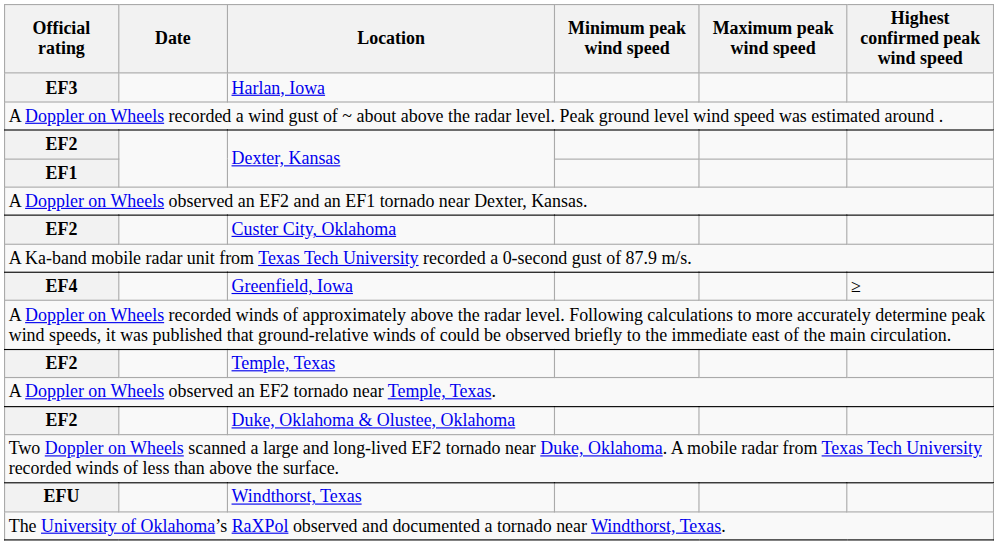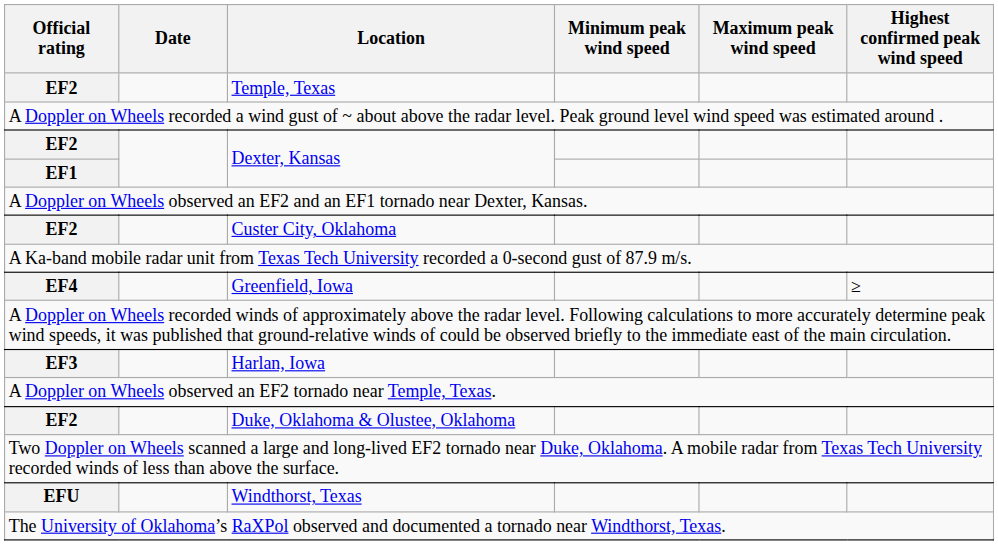rows swapped: (61, 87) <-> (61, 363)
